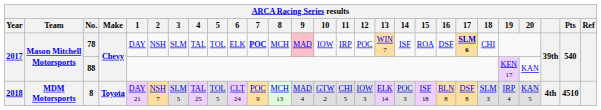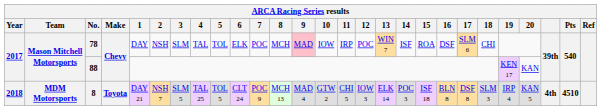(258, 44) bold -> (259, 44) normal
(467, 44) bold -> (467, 44) normal
